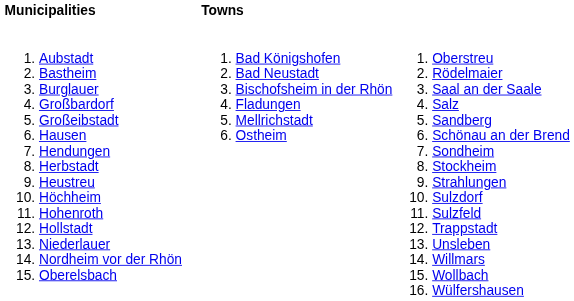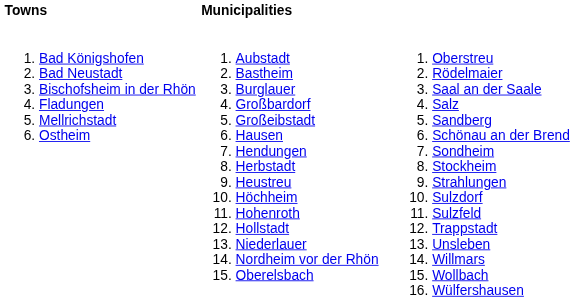columns swapped: (222, 10) <-> (50, 10)
